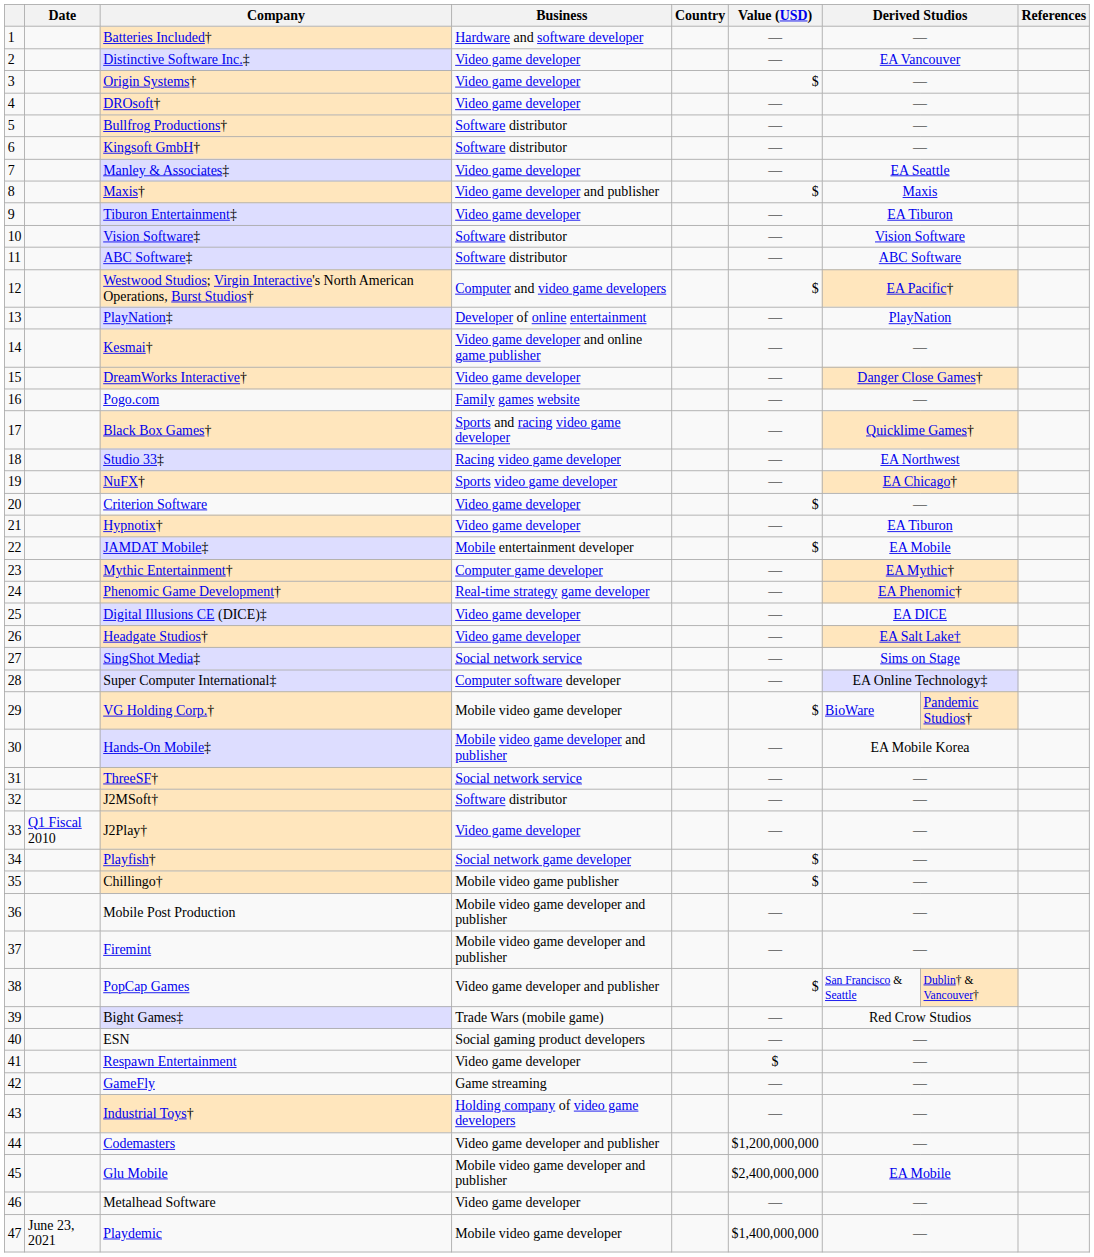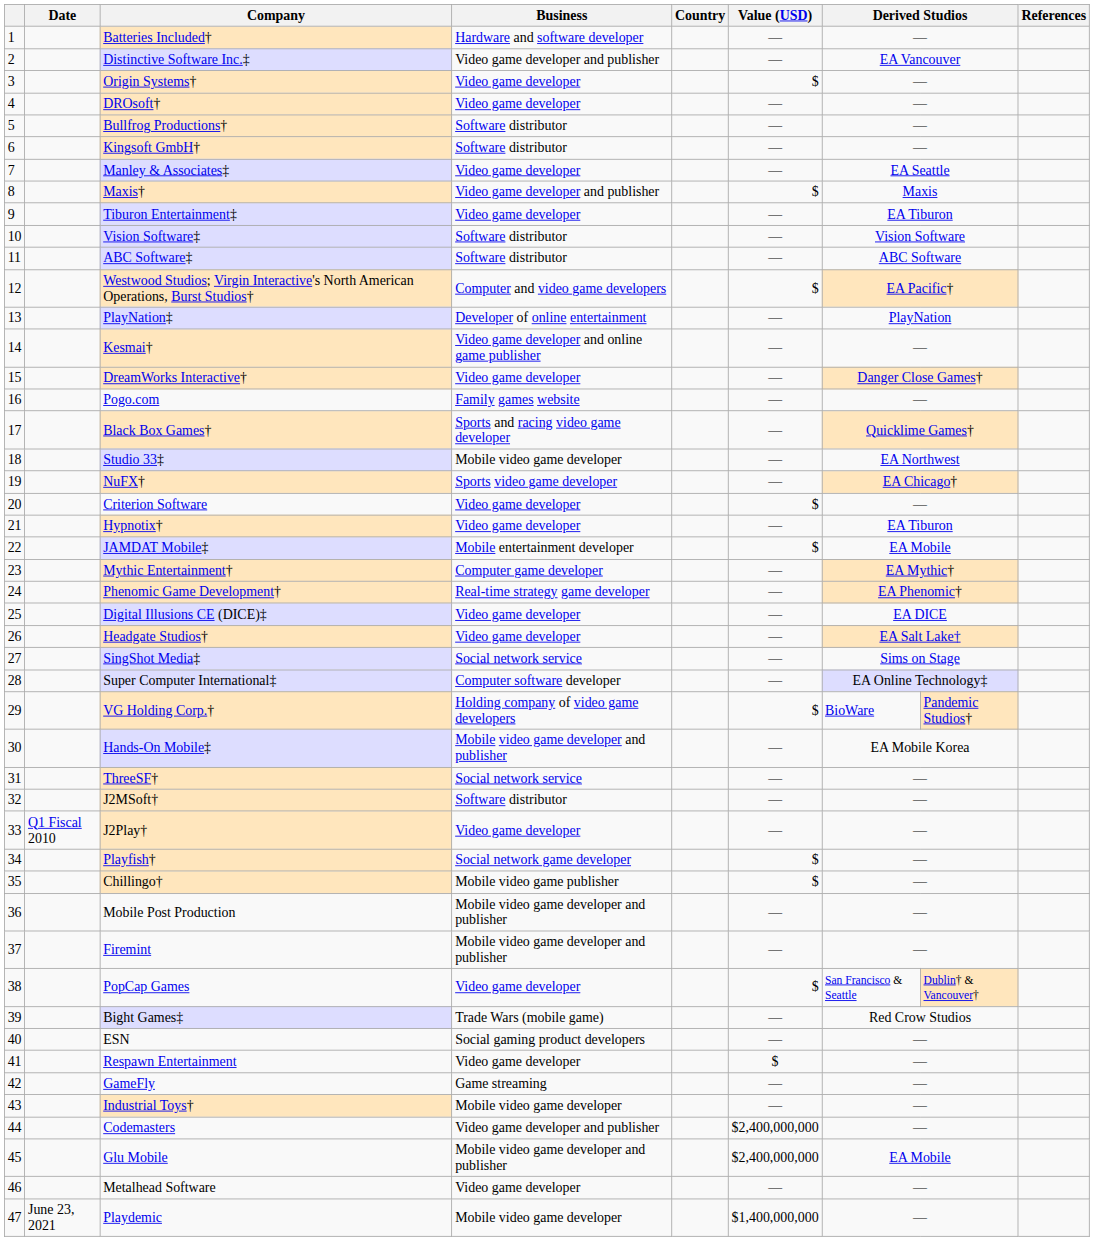(518, 59) Video game developer -> (557, 59) Video game developer and publisher
(538, 459) Racing video game developer -> (538, 459) Mobile video game developer
(538, 710) Mobile video game developer -> (547, 710) Holding company of video game developers
(557, 987) Video game developer and publisher -> (518, 987) Video game developer
(547, 1113) Holding company of video game developers -> (538, 1105) Mobile video game developer
(775, 1143) $1,200,000,000 -> (775, 1127) $2,400,000,000
